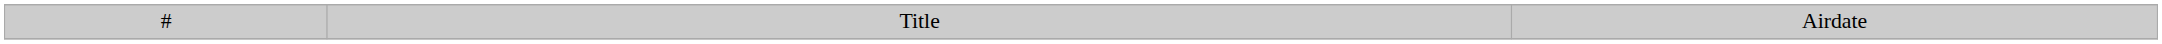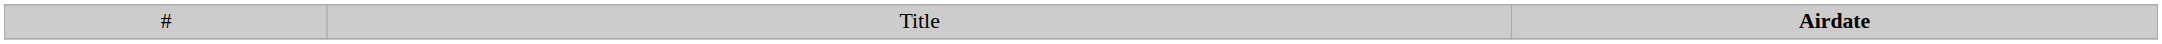(1835, 21) normal -> (1835, 21) bold
